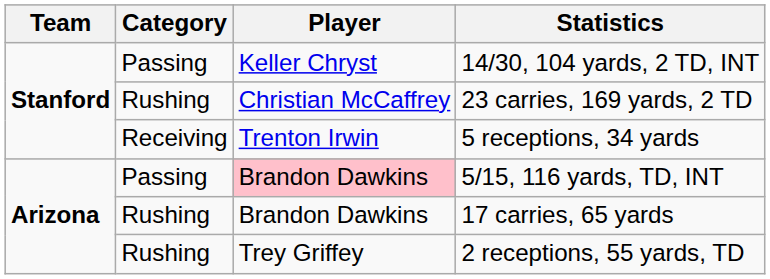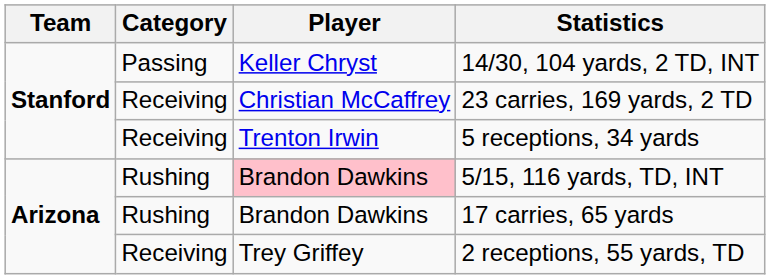(166, 100) Rushing -> (174, 100) Receiving
(164, 177) Passing -> (166, 177) Rushing
(166, 253) Rushing -> (174, 253) Receiving
